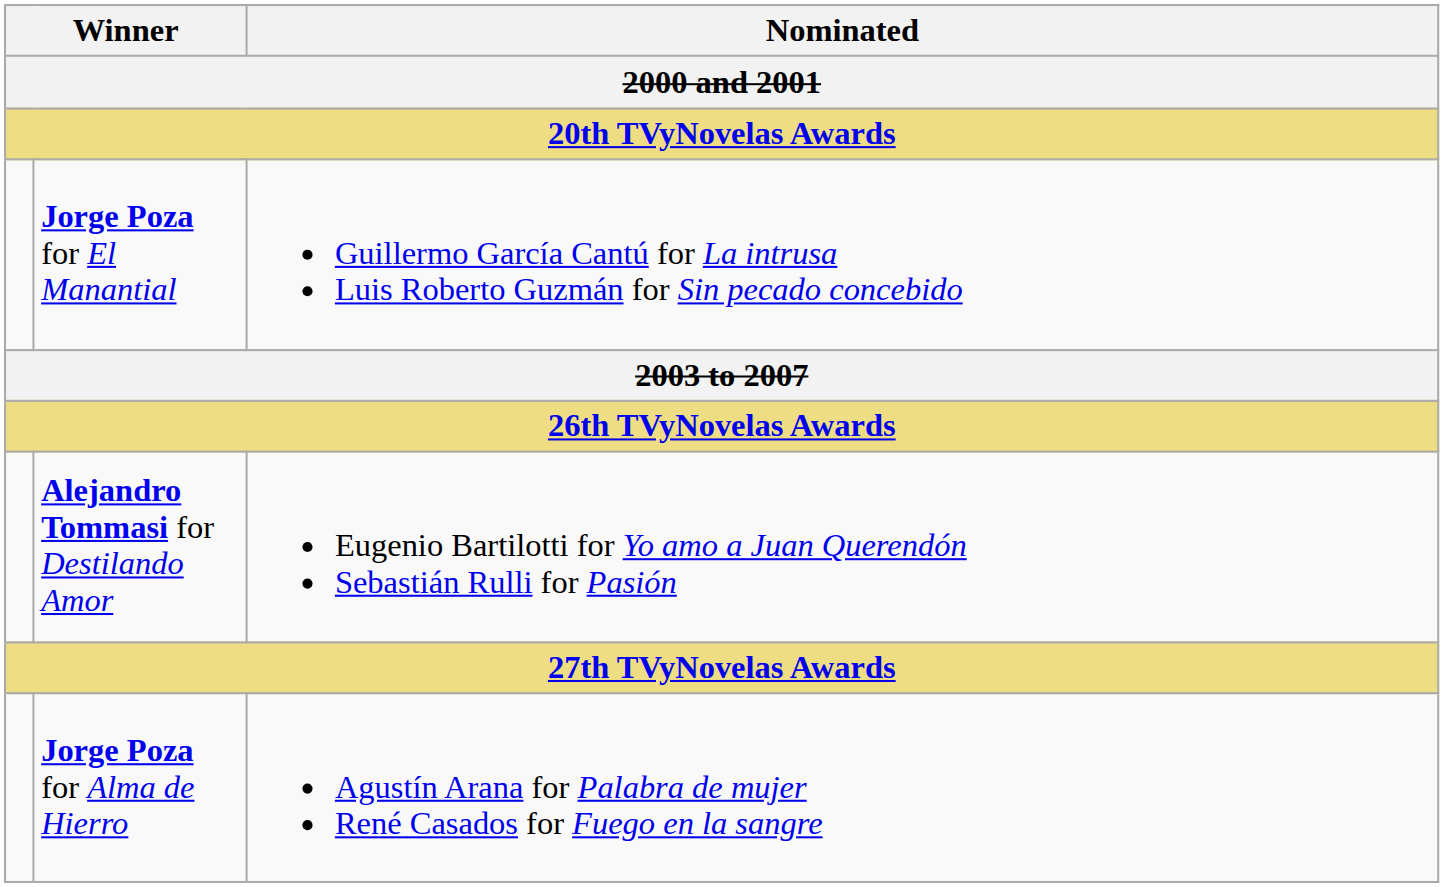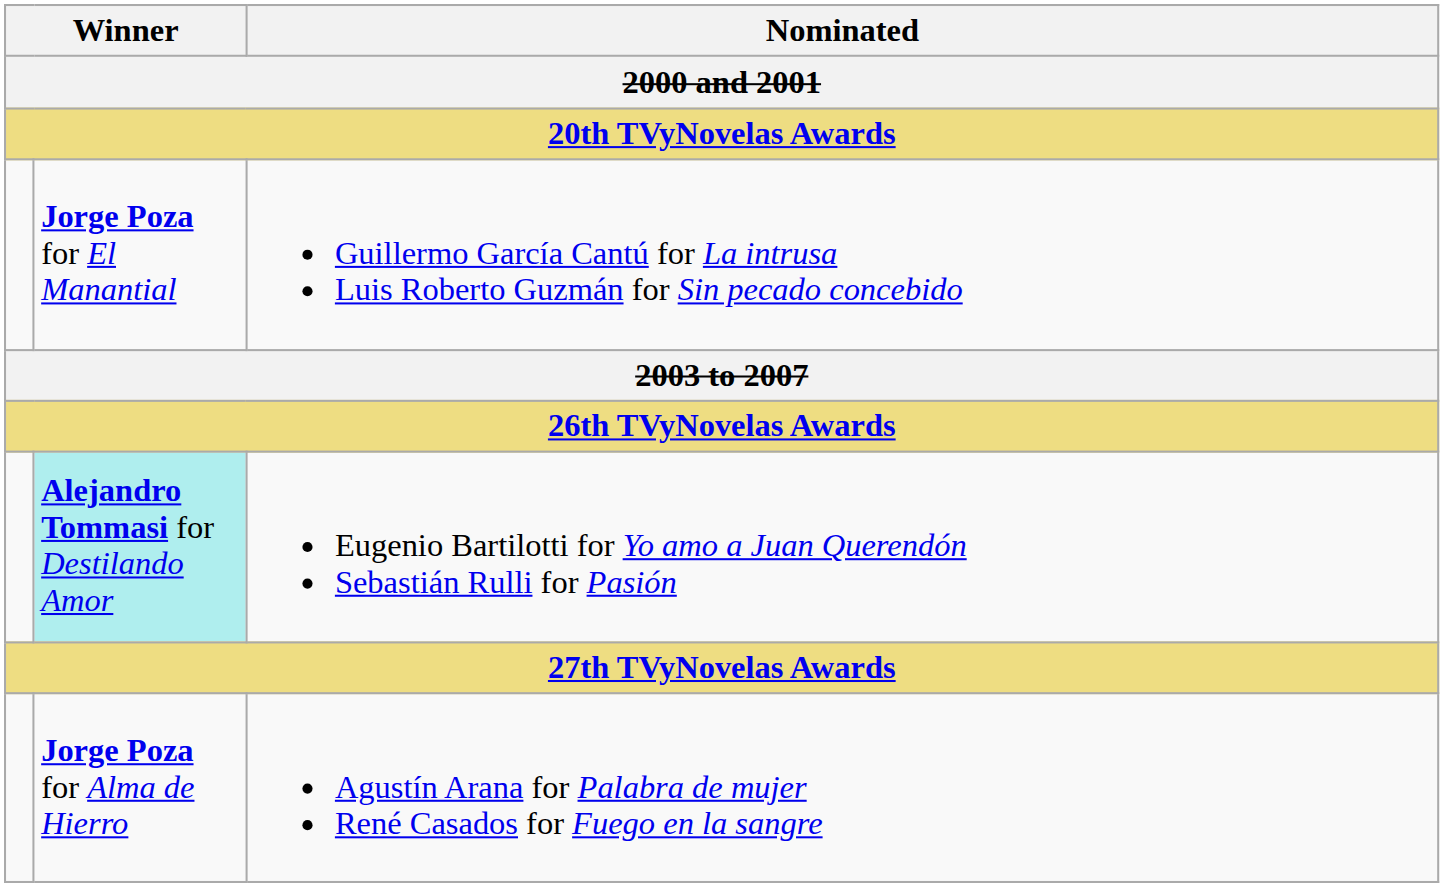(128, 546) no background -> (128, 546) paleturquoise background
